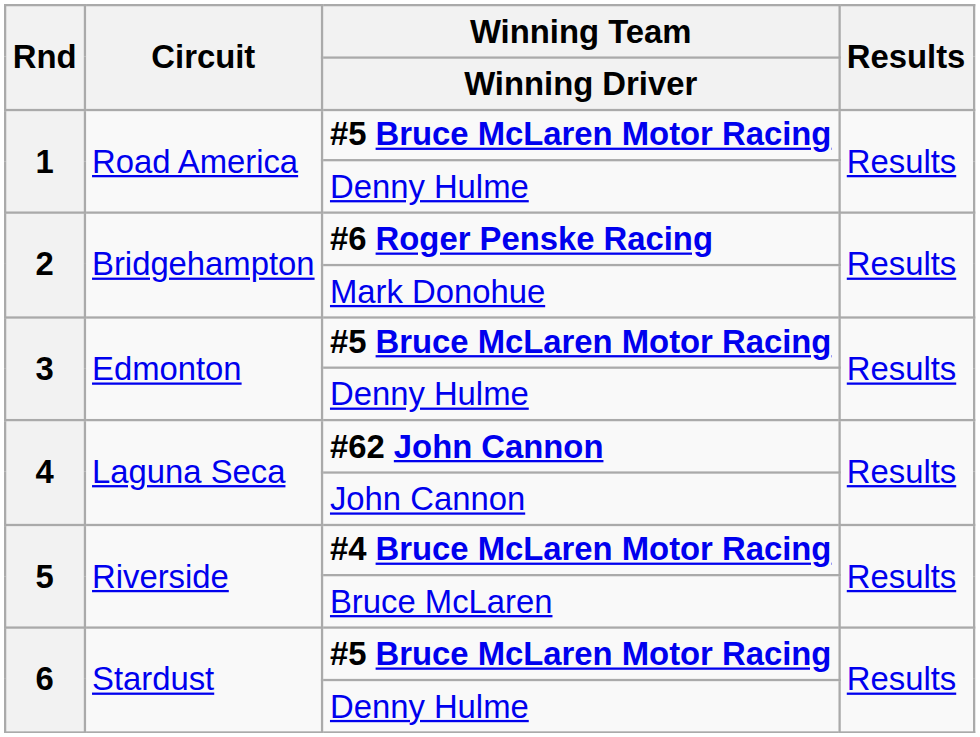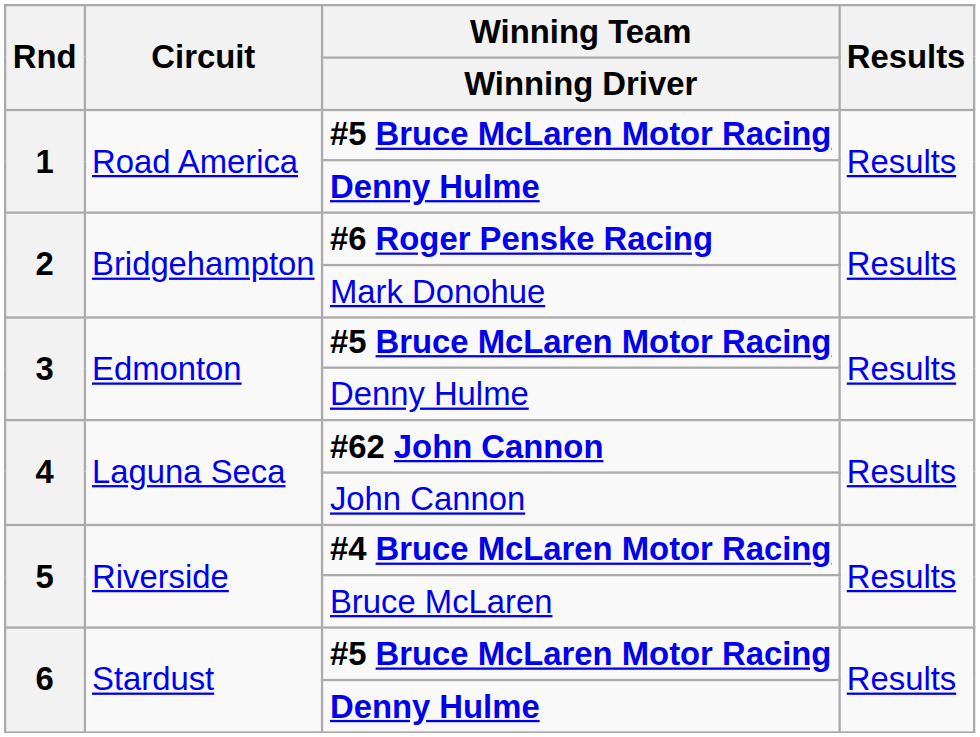(429, 187) normal -> (435, 187) bold
(429, 706) normal -> (435, 706) bold
